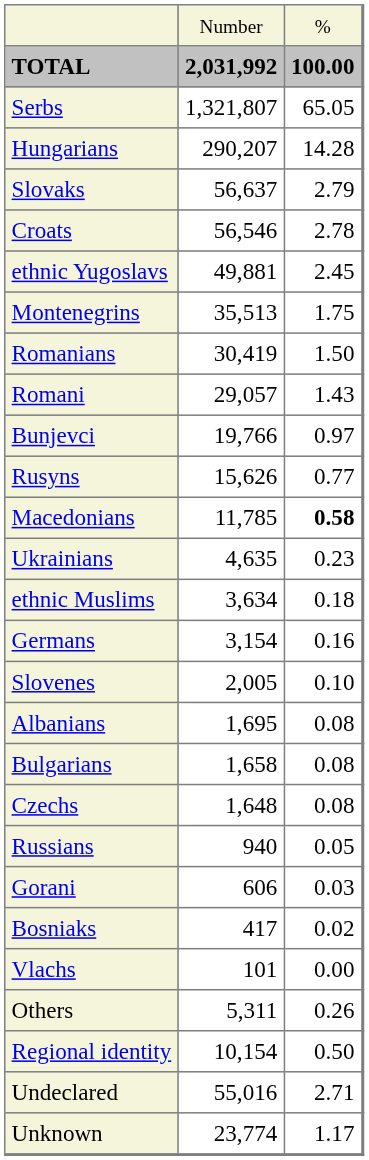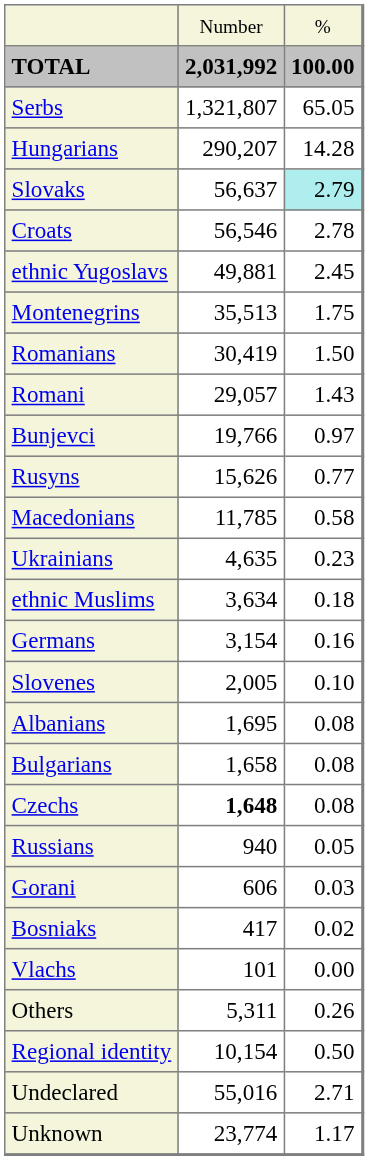(334, 189) no background -> (334, 189) paleturquoise background
(334, 517) bold -> (334, 517) normal
(251, 804) normal -> (251, 804) bold
